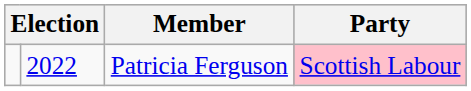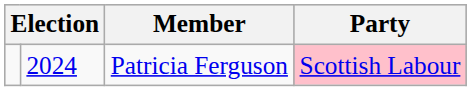(52, 64) 2022 -> (52, 64) 2024
